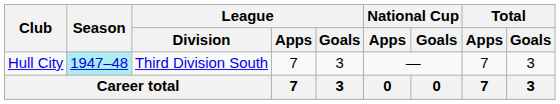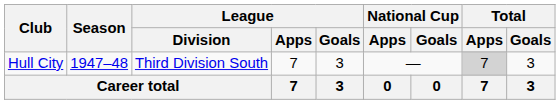(99, 63) paleturquoise background -> (99, 63) no background
(484, 63) no background -> (484, 63) lightgrey background
